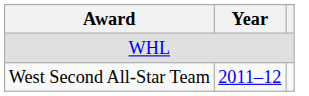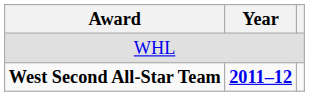(109, 76) normal -> (115, 76) bold
(250, 76) normal -> (261, 76) bold
